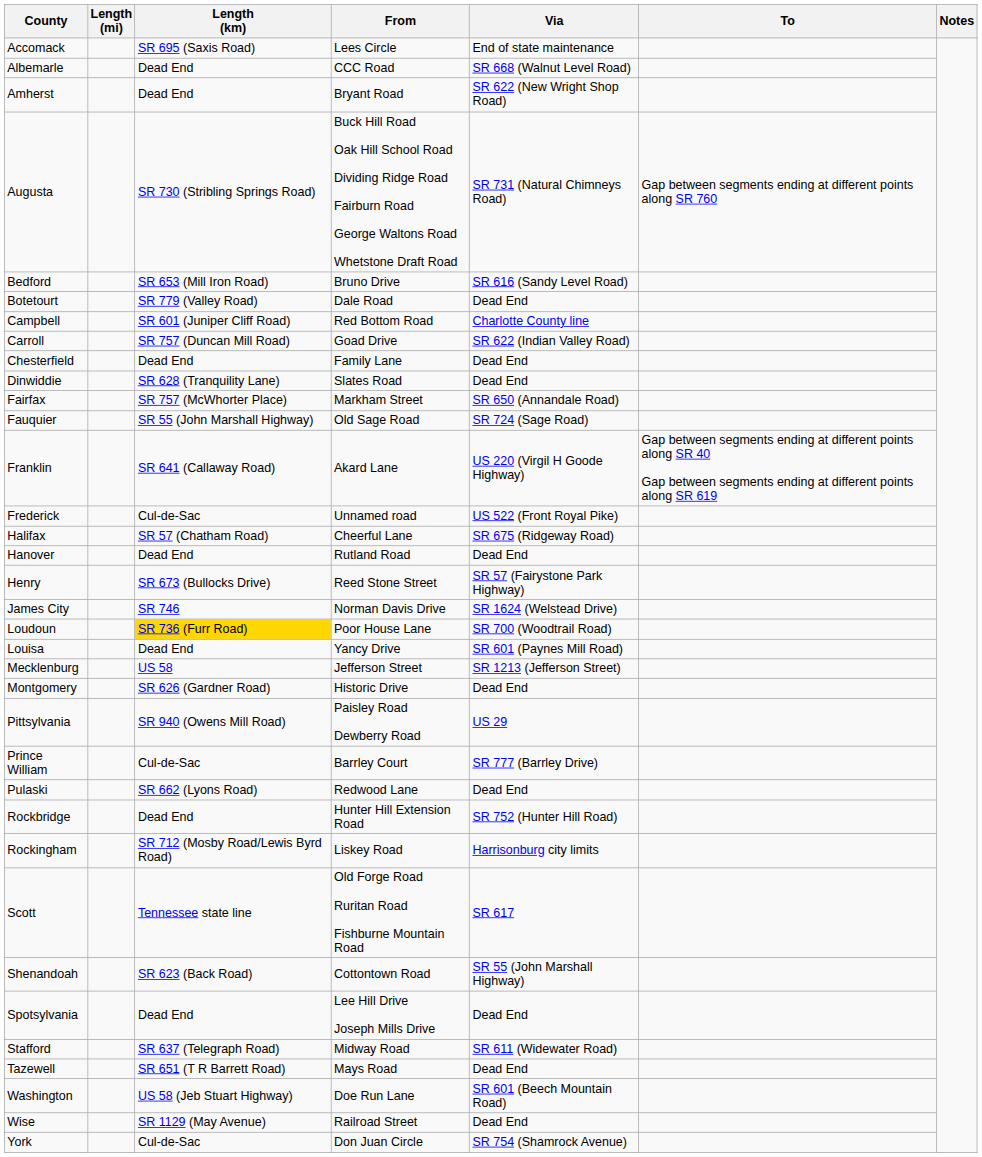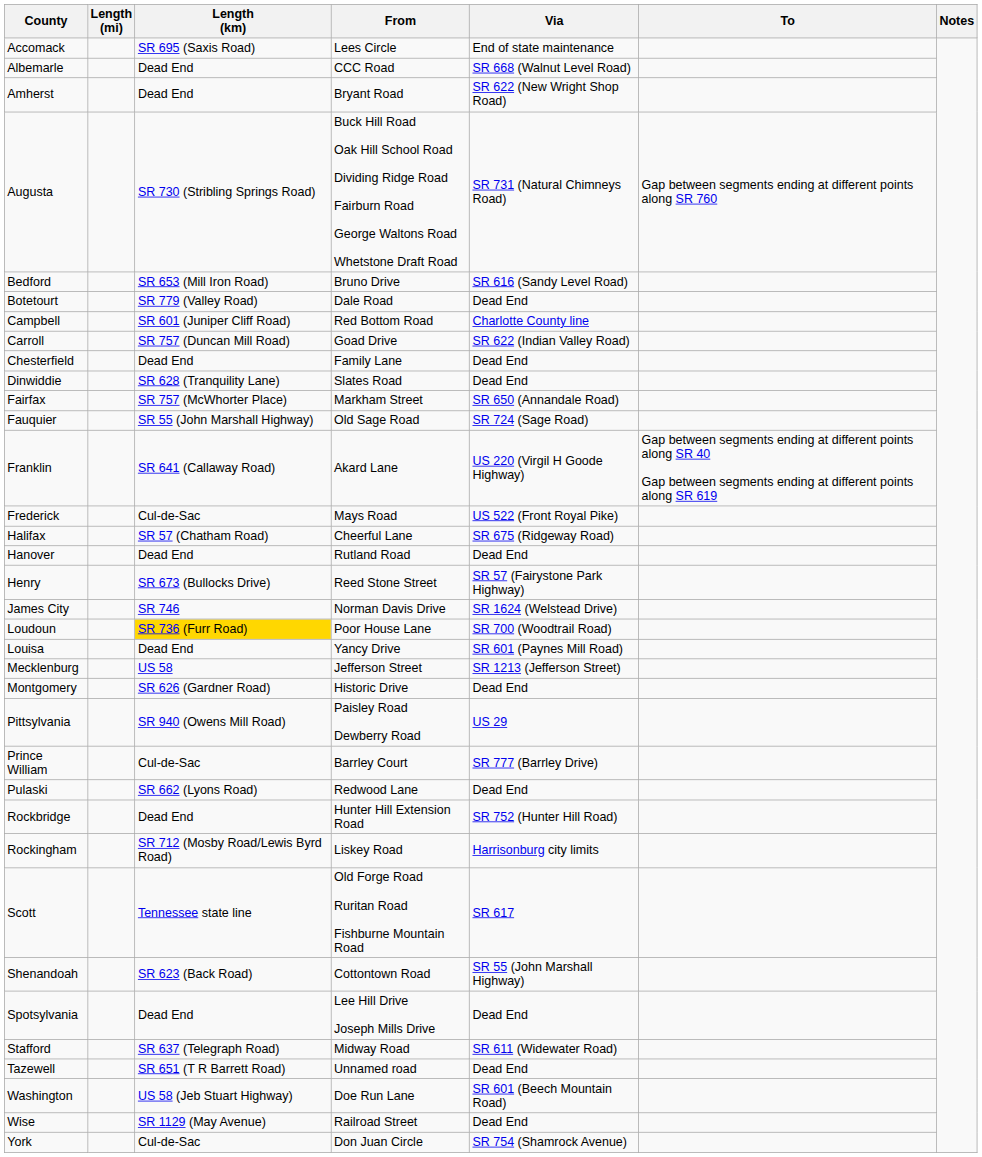(375, 516) Unnamed road -> (366, 516) Mays Road
(366, 1068) Mays Road -> (375, 1068) Unnamed road
